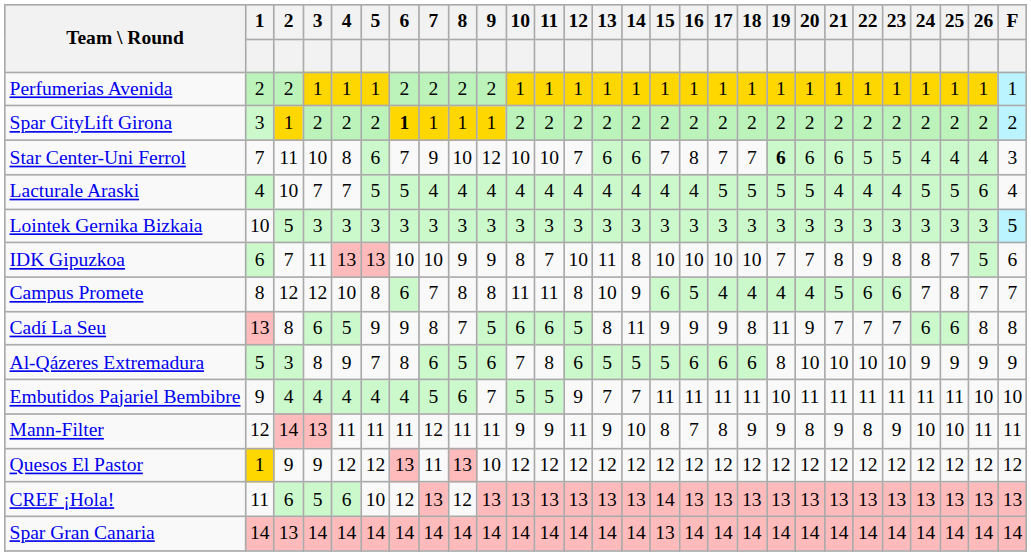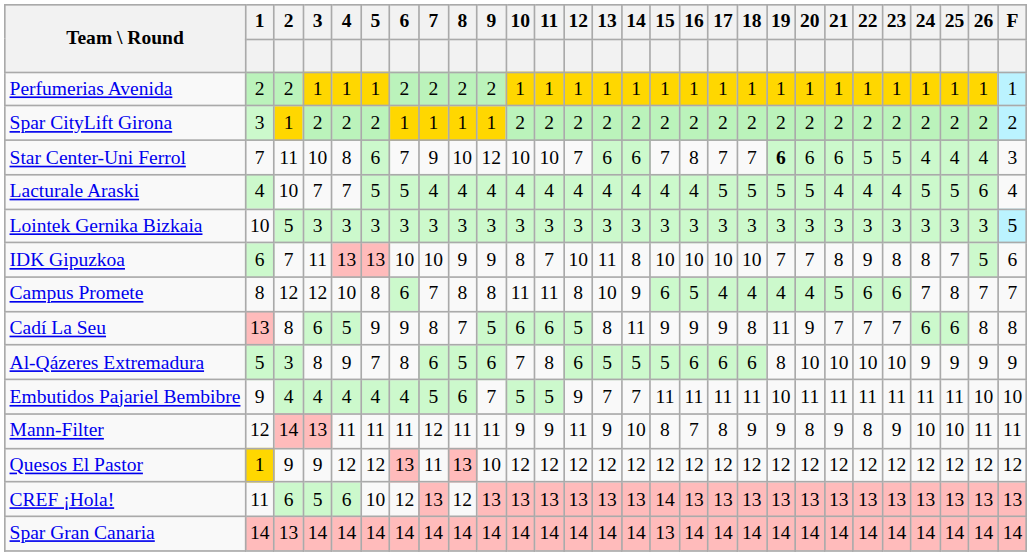(404, 122) bold -> (404, 122) normal
